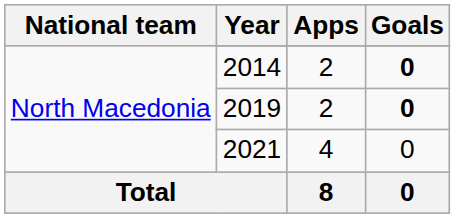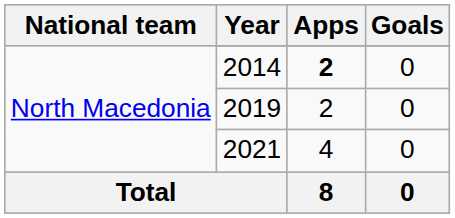(326, 66) normal -> (326, 66) bold
(407, 66) bold -> (407, 66) normal
(407, 108) bold -> (407, 108) normal
